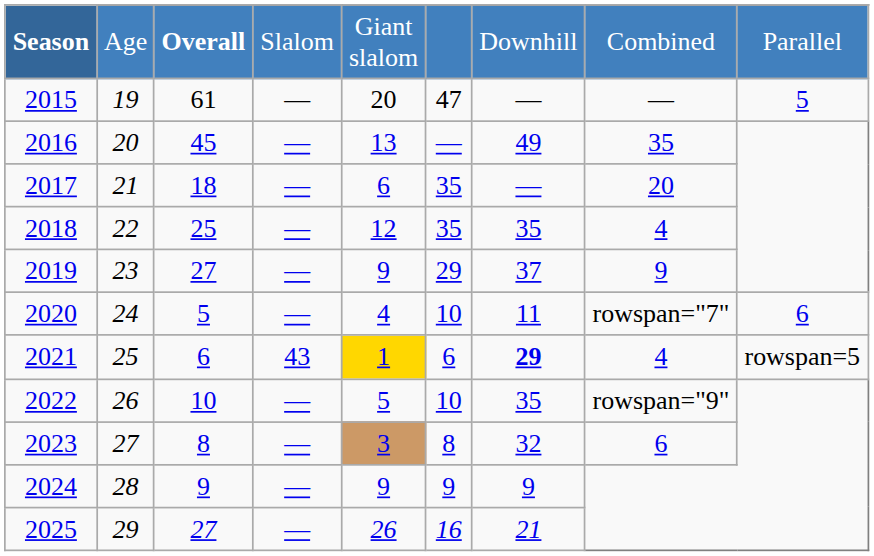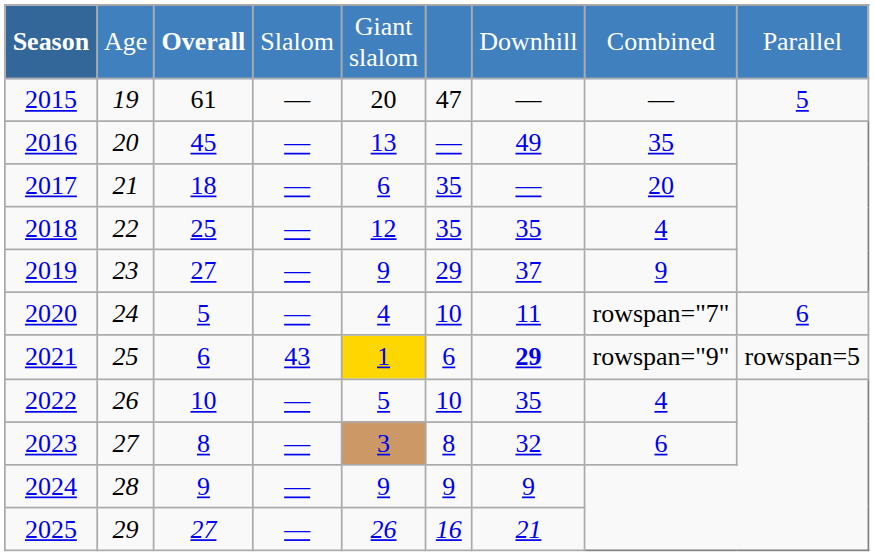(661, 356) 4 -> (661, 356) rowspan="9"
(661, 399) rowspan="9" -> (661, 399) 4
